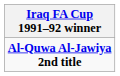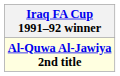(60, 54) no background -> (60, 54) lightyellow background
